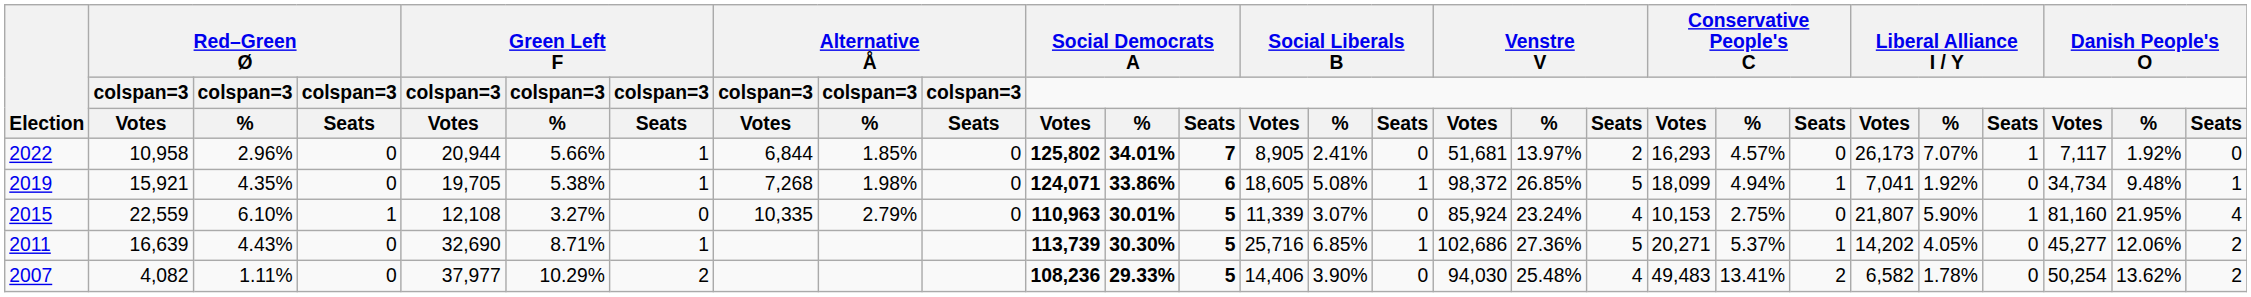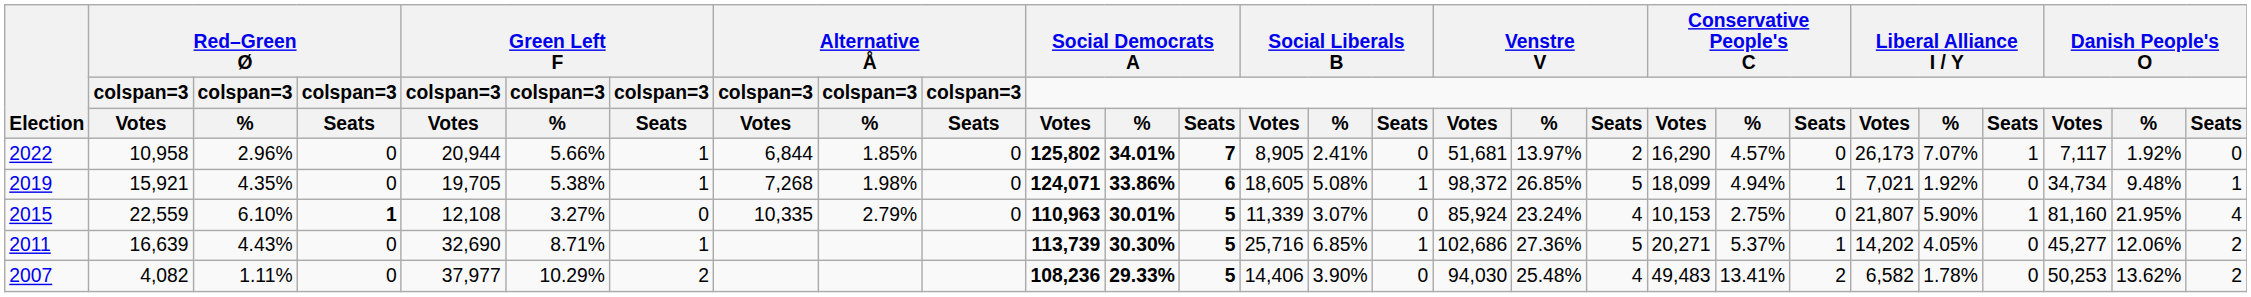(1681, 153) 16,293 -> (1681, 153) 16,290
(1890, 184) 7,041 -> (1890, 184) 7,021
(391, 214) normal -> (391, 214) bold
(2077, 275) 50,254 -> (2077, 275) 50,253
